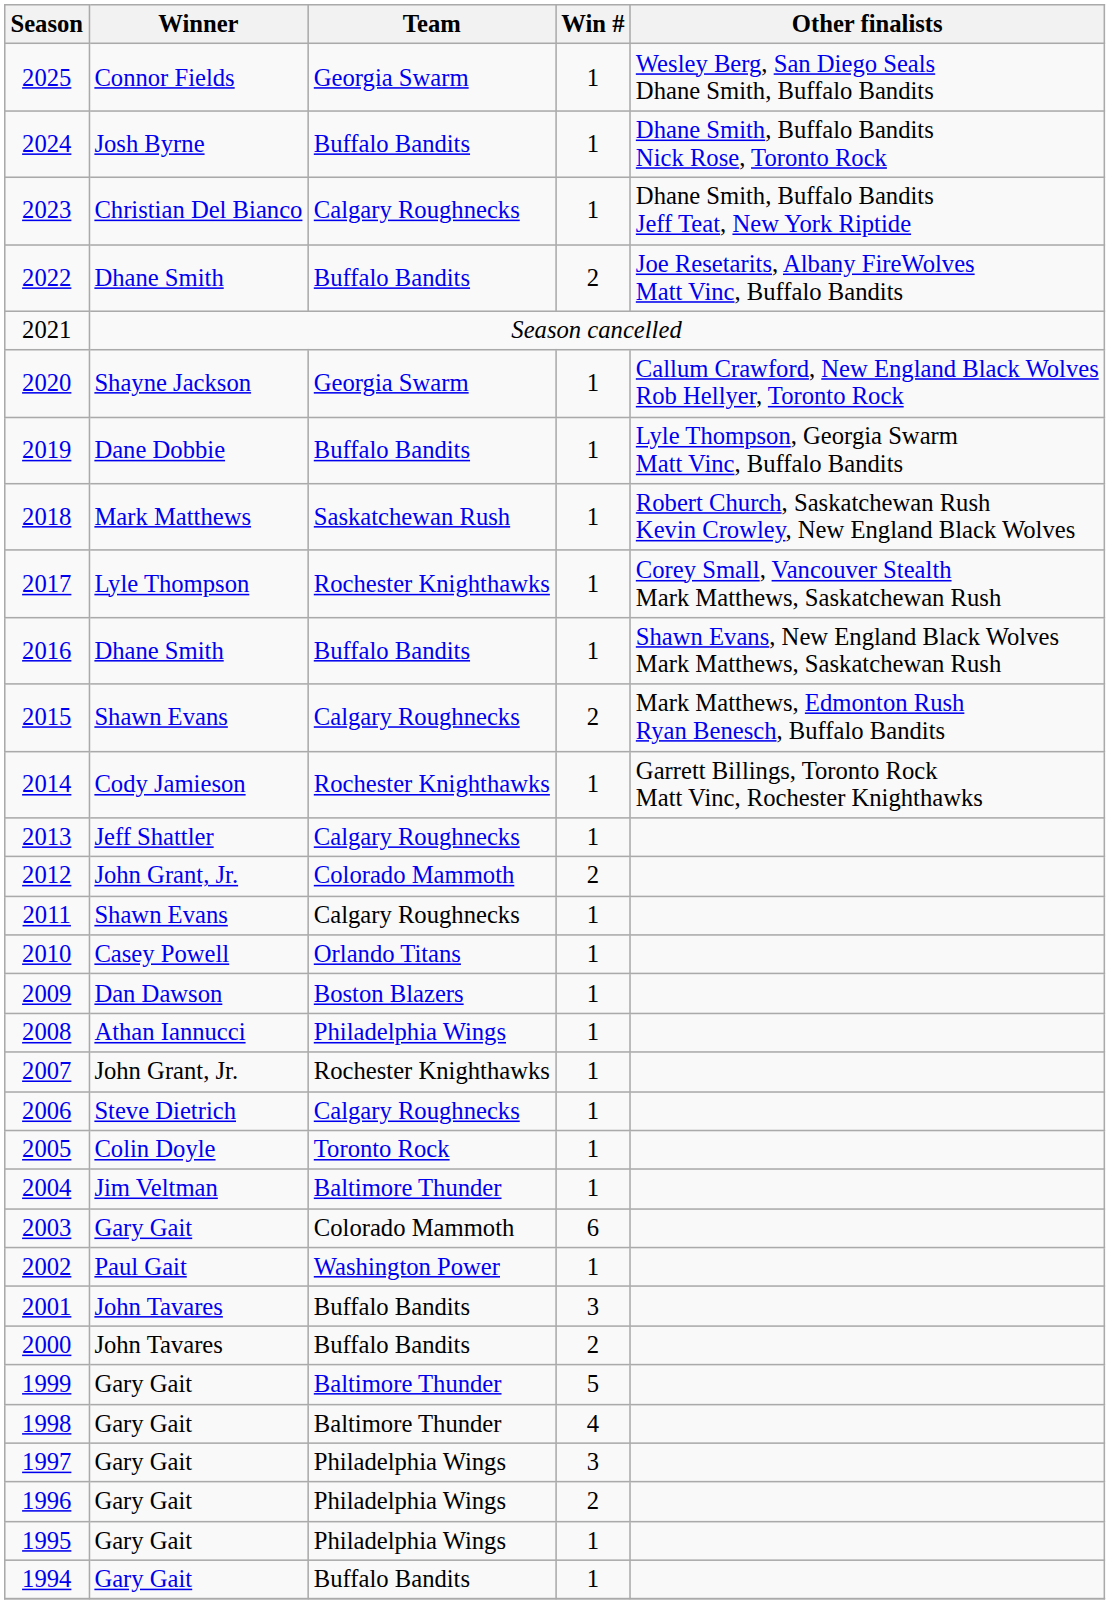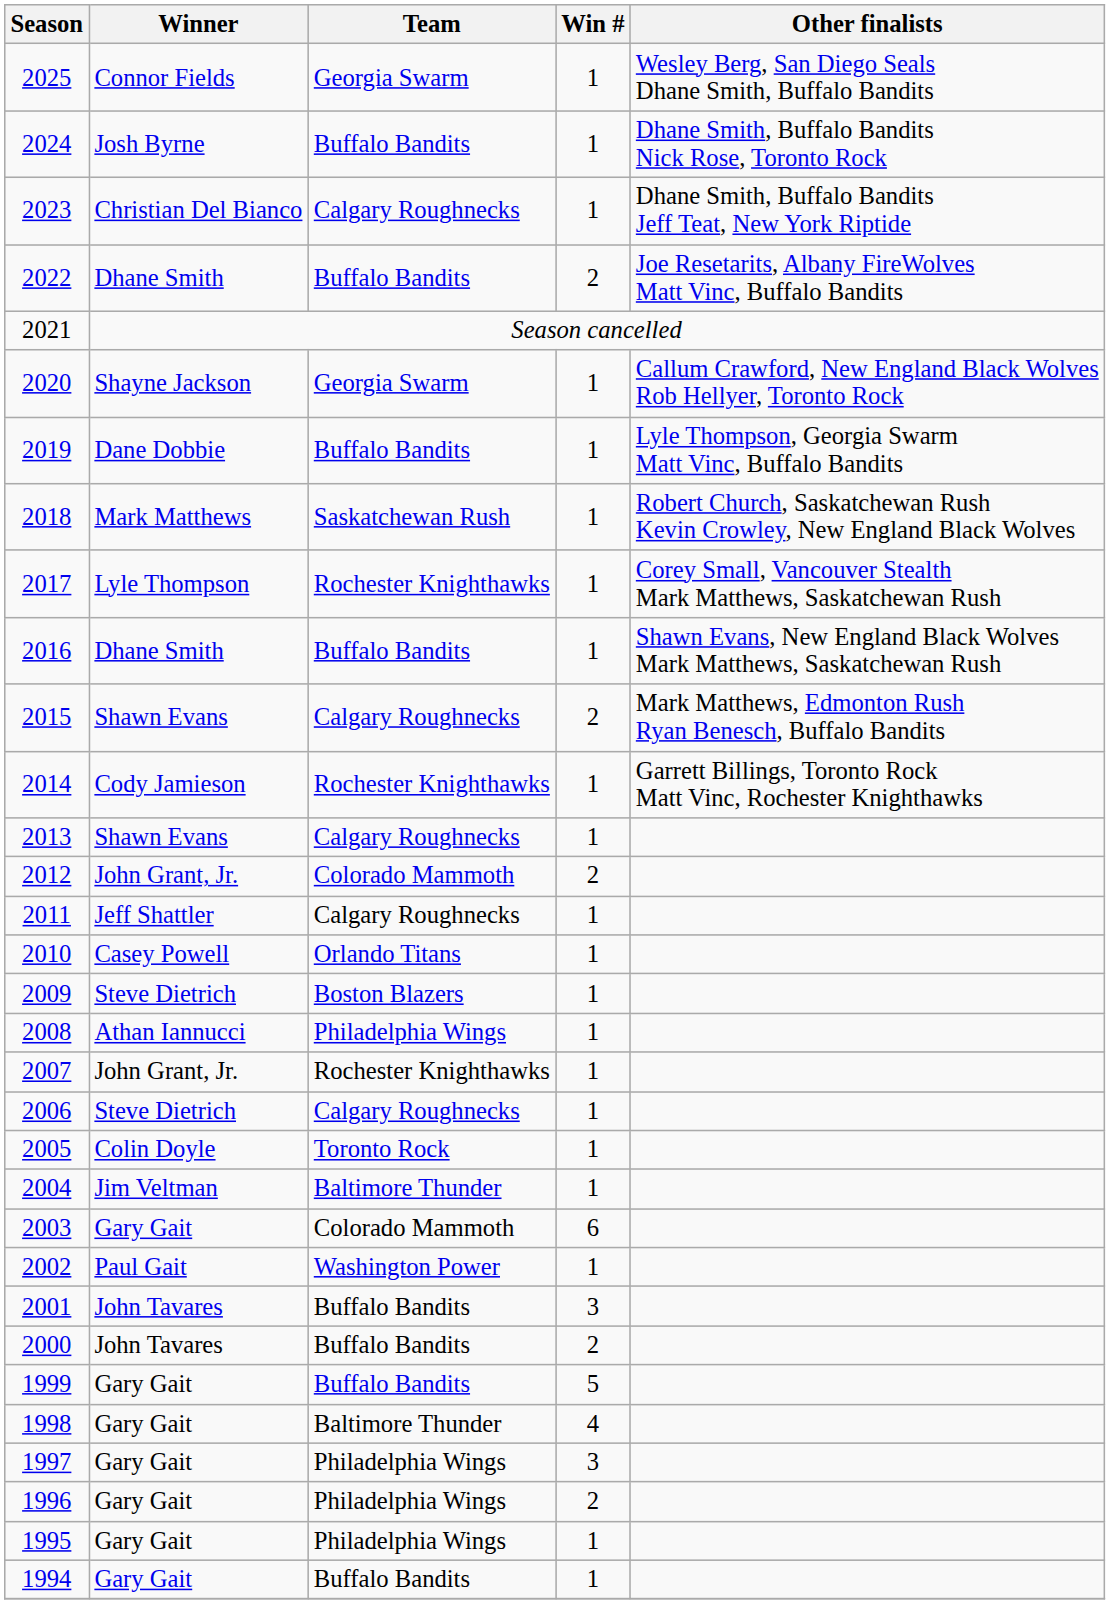(154, 836) Jeff Shattler -> (161, 836) Shawn Evans
(161, 915) Shawn Evans -> (154, 915) Jeff Shattler
(158, 993) Dan Dawson -> (165, 993) Steve Dietrich
(408, 1384) Baltimore Thunder -> (392, 1384) Buffalo Bandits
